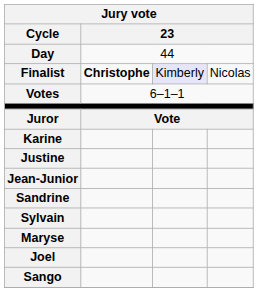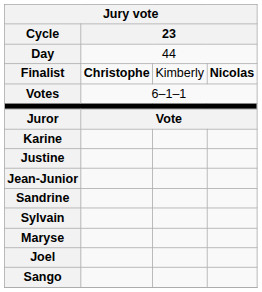(180, 73) lavender background -> (180, 73) no background
(230, 73) normal -> (232, 73) bold
